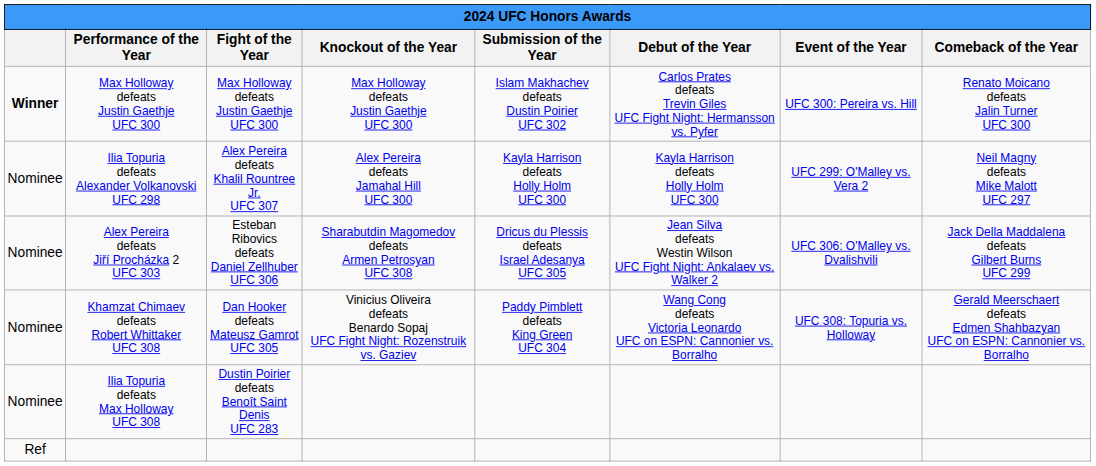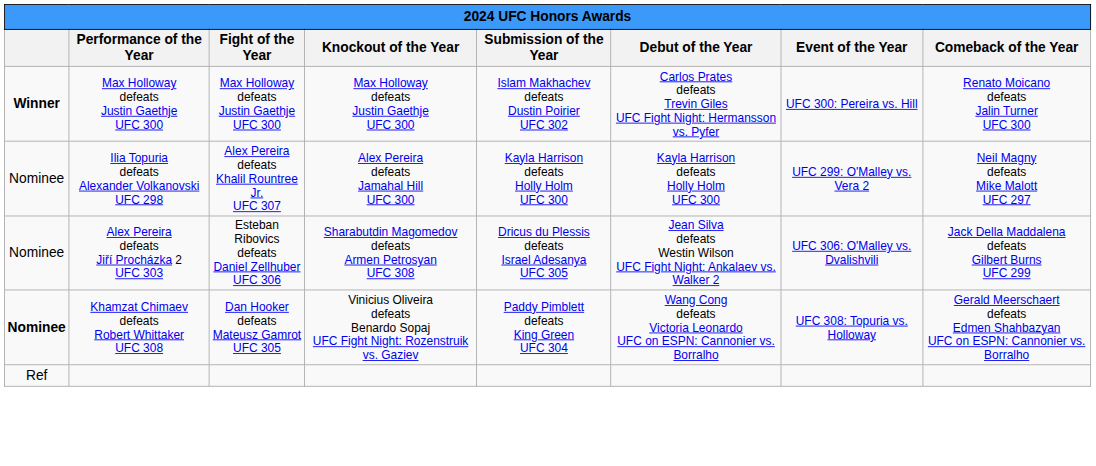(35, 327) normal -> (37, 327) bold
- row: (136, 402)
